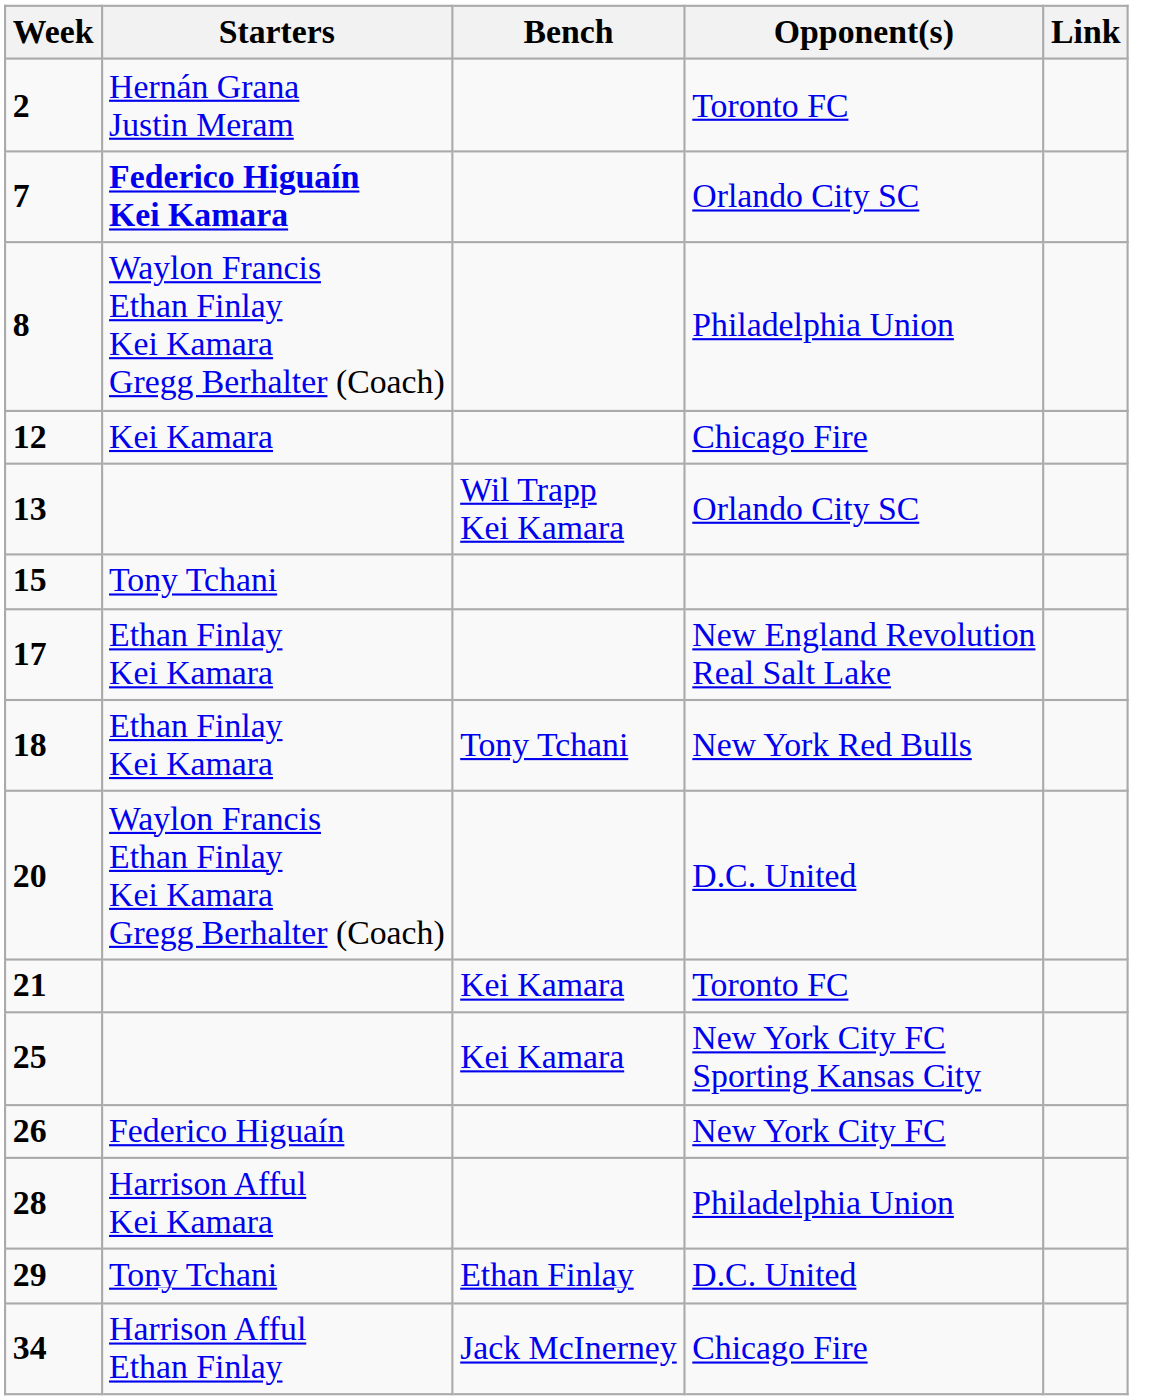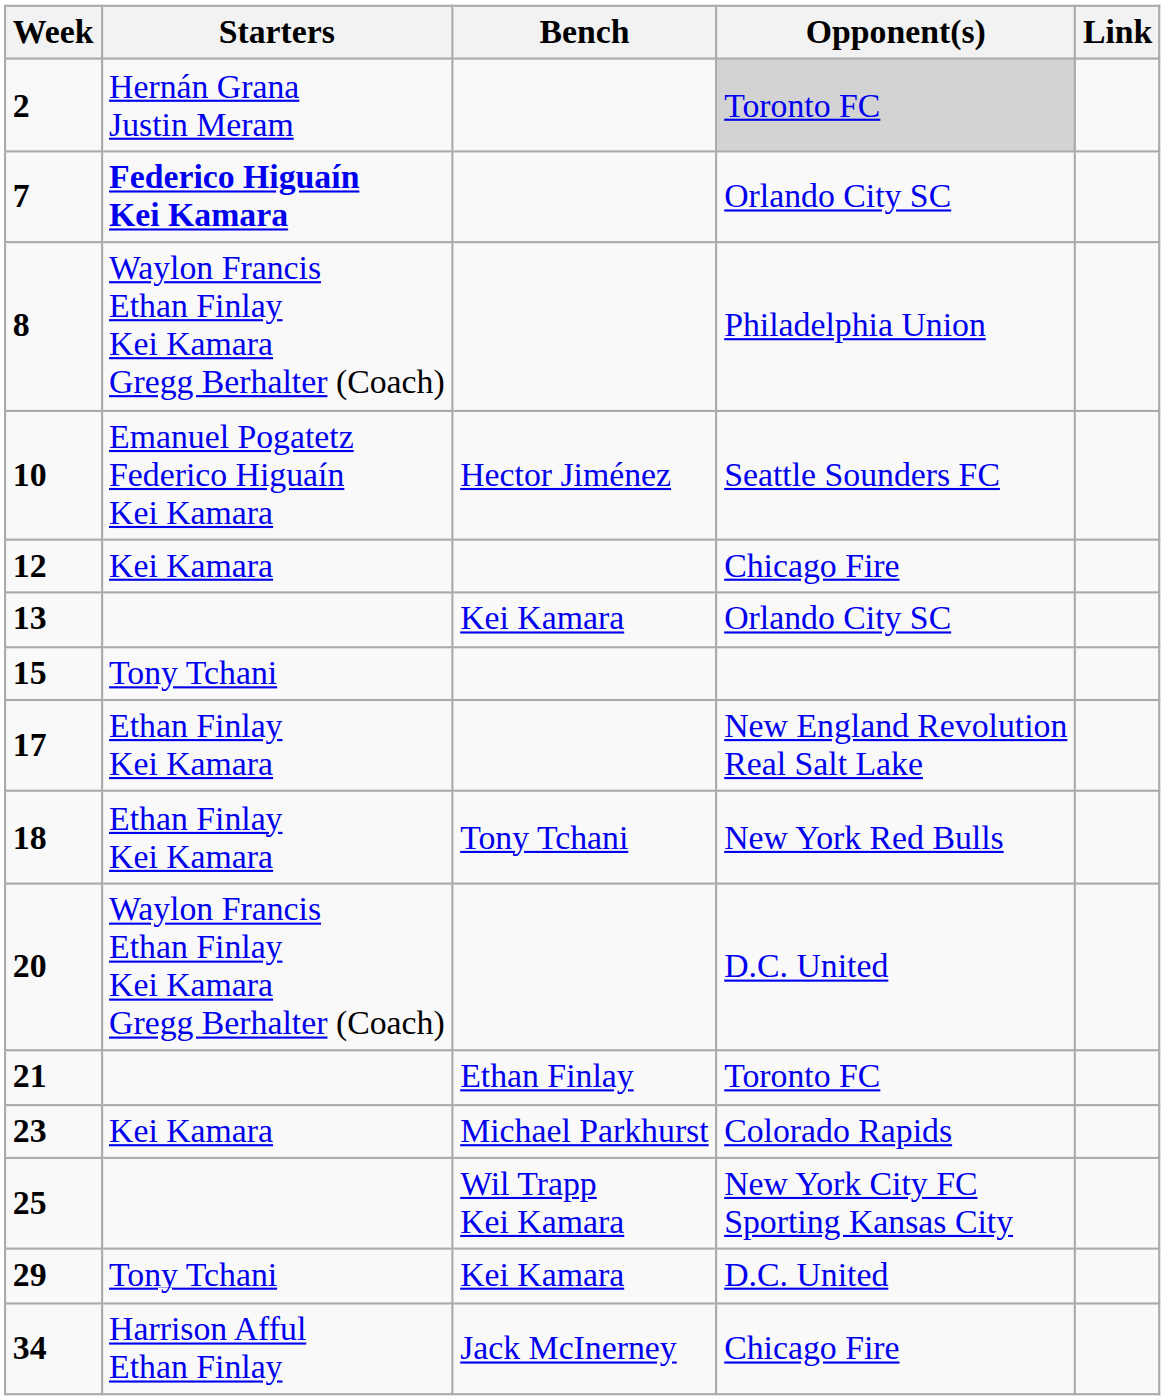(770, 104) no background -> (802, 104) lightgrey background
+ row: (30, 474)
(542, 508) Wil Trapp Kei Kamara -> (542, 619) Kei Kamara
(542, 985) Kei Kamara -> (547, 1076) Ethan Finlay
+ row: (30, 1130)
(542, 1057) Kei Kamara -> (542, 1202) Wil Trapp Kei Kamara
- row: (30, 1130)
- row: (30, 1202)
(547, 1275) Ethan Finlay -> (542, 1275) Kei Kamara
